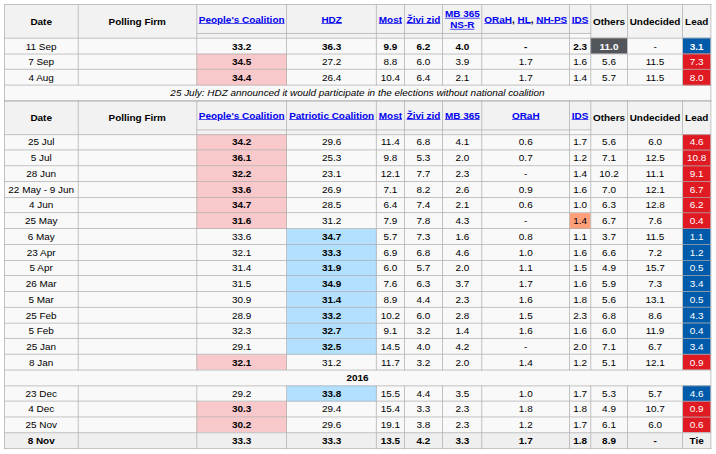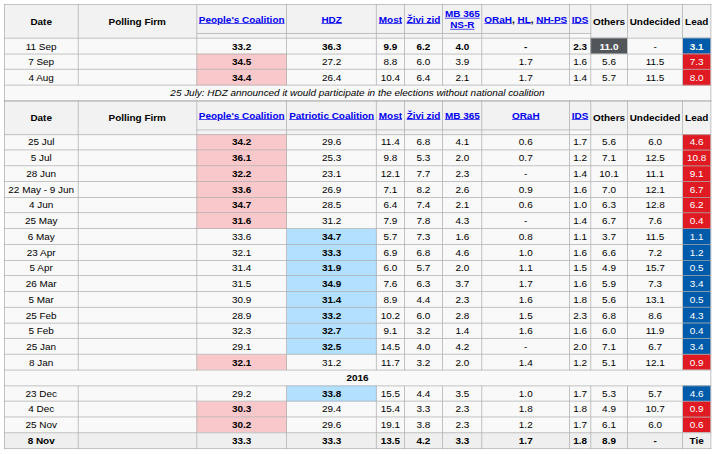(609, 174) 10.2 -> (609, 174) 10.1
(580, 221) lightsalmon background -> (580, 221) no background
